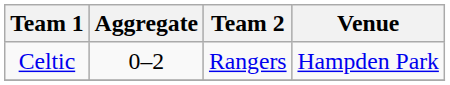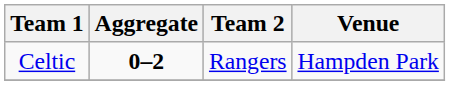(146, 60) normal -> (146, 60) bold
